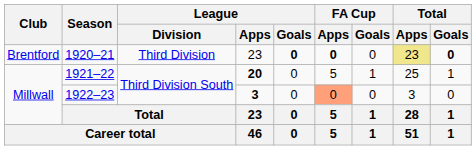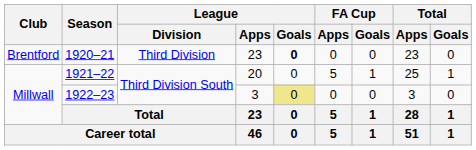(333, 54) bold -> (333, 54) normal
(412, 54) khaki background -> (412, 54) no background
(451, 54) bold -> (451, 54) normal
(255, 74) bold -> (255, 74) normal
(255, 94) bold -> (255, 94) normal
(294, 94) no background -> (294, 94) khaki background
(333, 94) lightsalmon background -> (333, 94) no background
